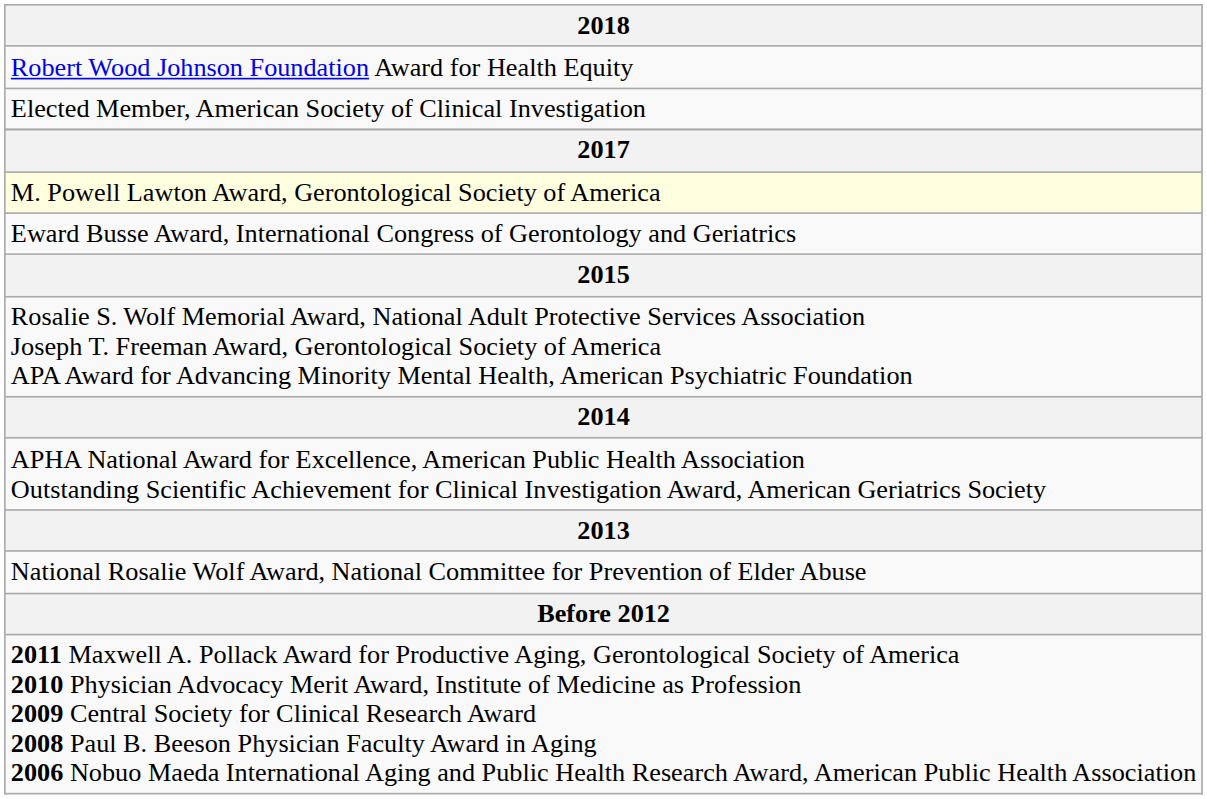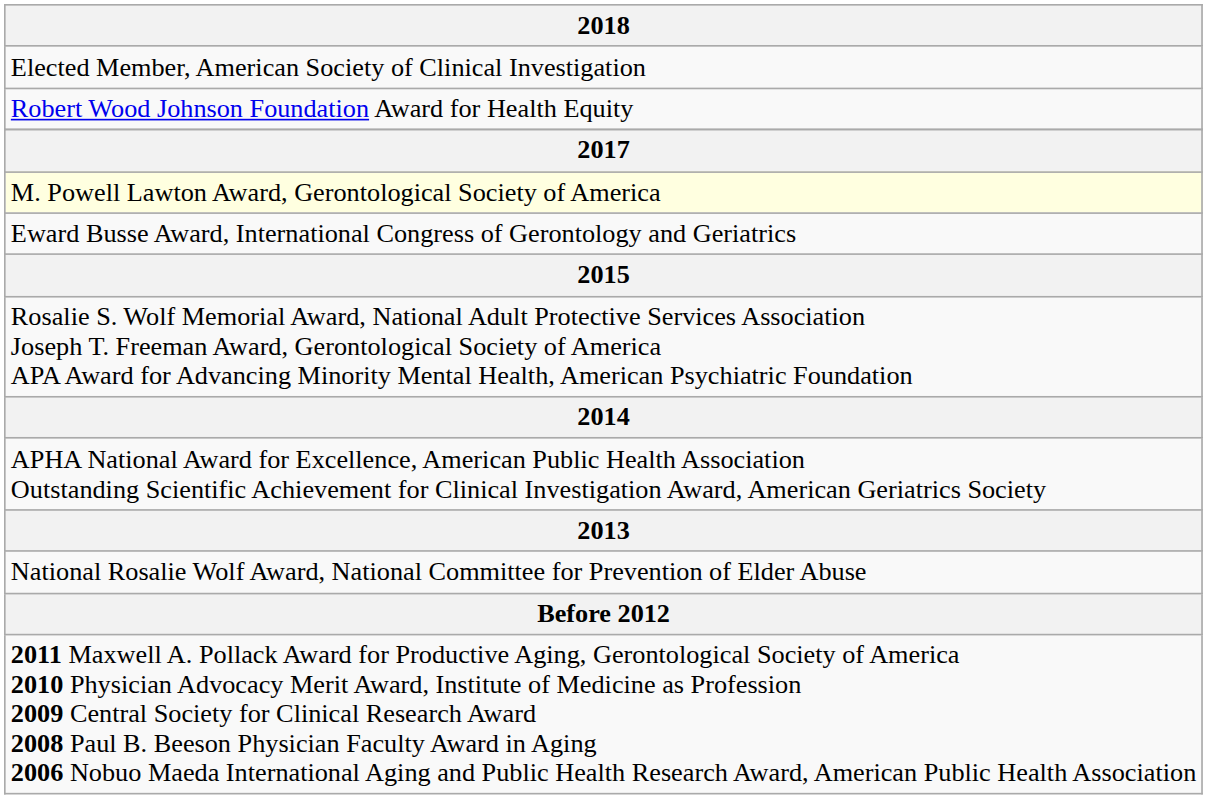(322, 66) Robert Wood Johnson Foundation Award for Health Equity -> (328, 66) Elected Member, American Society of Clinical Investigation
(328, 108) Elected Member, American Society of Clinical Investigation -> (322, 108) Robert Wood Johnson Foundation Award for Health Equity
